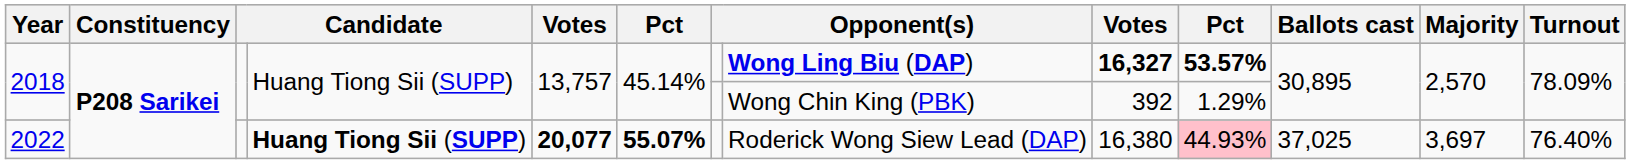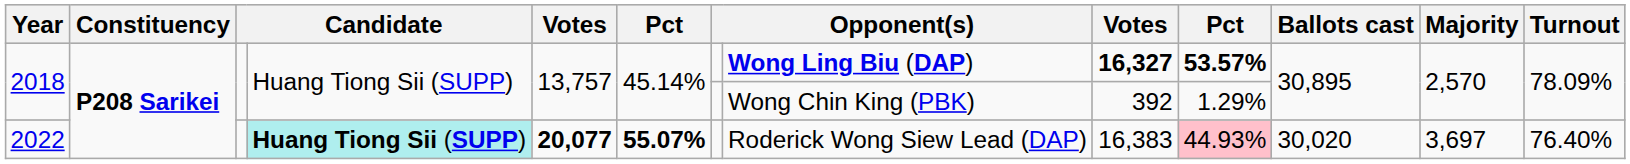(389, 140) no background -> (389, 140) paleturquoise background
(1135, 140) 16,380 -> (1135, 140) 16,383
(1315, 140) 37,025 -> (1315, 140) 30,020
